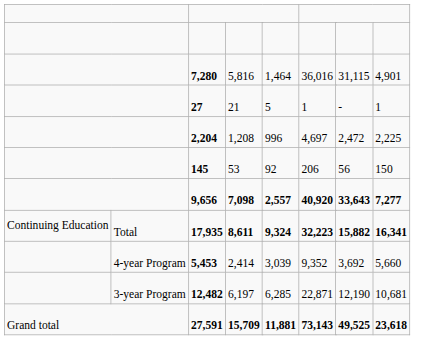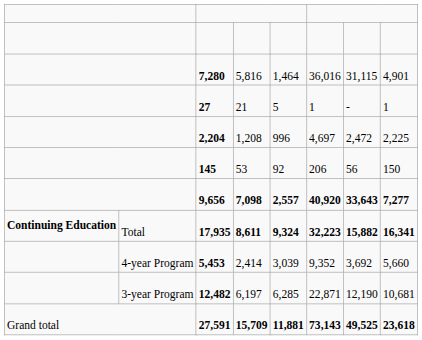(58, 225) normal -> (62, 225) bold
